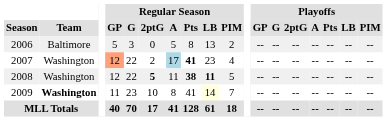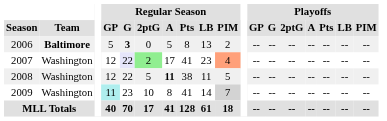(69, 44) normal -> (67, 44) bold
(131, 44) normal -> (128, 44) bold
(115, 60) lightsalmon background -> (111, 60) no background
(131, 60) no background -> (128, 60) lavender background
(152, 60) no background -> (149, 60) lightgreen background
(173, 60) lightblue background -> (170, 60) no background
(191, 60) bold -> (187, 60) normal
(232, 60) no background -> (228, 60) lightsalmon background
(152, 76) bold -> (149, 76) normal
(173, 76) normal -> (170, 76) bold
(191, 76) bold -> (187, 76) normal
(210, 76) bold -> (206, 76) normal
(69, 92) bold -> (67, 92) normal
(115, 92) no background -> (111, 92) paleturquoise background
(210, 92) lightyellow background -> (206, 92) no background
(232, 92) no background -> (228, 92) lightgrey background
